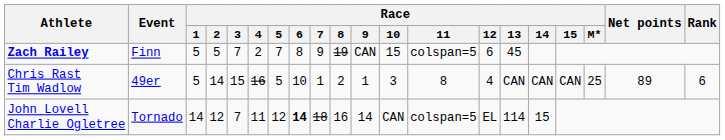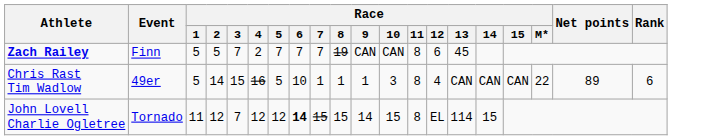(299, 53) 8 -> (299, 53) 7
(320, 53) 9 -> (320, 53) 7
(393, 53) 15 -> (393, 53) CAN
(443, 53) colspan=5 -> (417, 53) 8
(341, 81) 2 -> (341, 81) 1
(595, 81) 25 -> (542, 81) 22
(196, 117) 14 -> (196, 117) 11
(258, 117) 11 -> (258, 117) 12
(320, 117) 18 -> (320, 117) 15
(341, 117) 16 -> (341, 117) 15
(393, 117) CAN -> (393, 117) 15
(443, 117) colspan=5 -> (417, 117) 8
